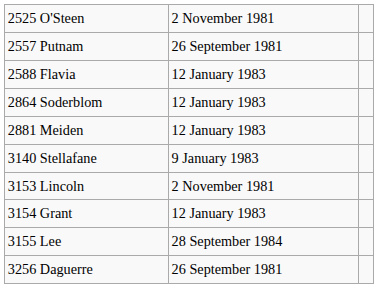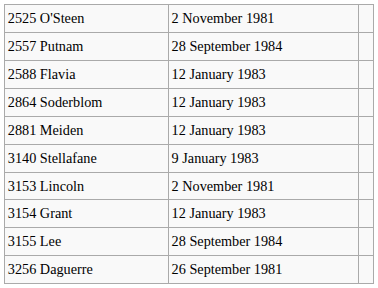(227, 46) 26 September 1981 -> (227, 46) 28 September 1984
